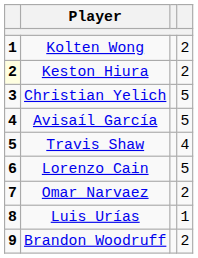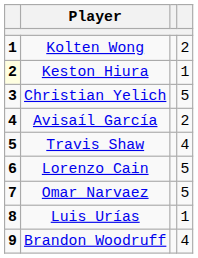(185, 72) 2 -> (185, 72) 1
(185, 120) 5 -> (185, 120) 2
(185, 193) 2 -> (185, 193) 5
(185, 241) 2 -> (185, 241) 4
